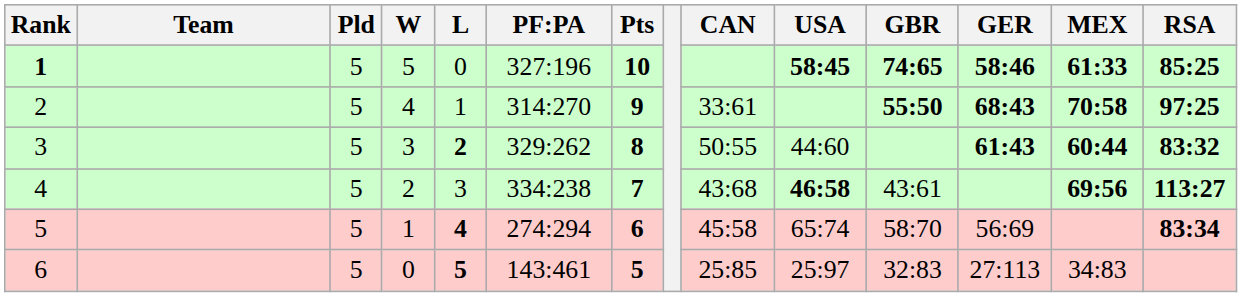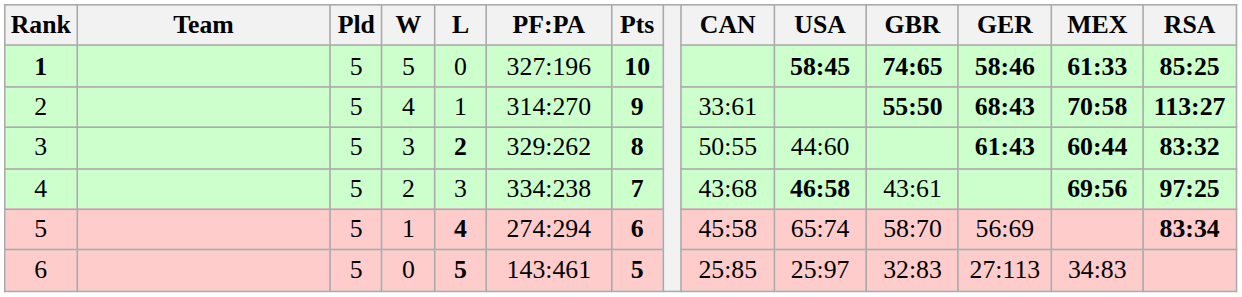(1190, 106) 97:25 -> (1190, 106) 113:27
(1190, 188) 113:27 -> (1190, 188) 97:25
